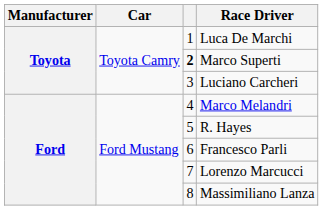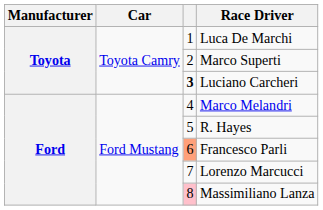(190, 60) bold -> (190, 60) normal
(190, 82) normal -> (190, 82) bold
(190, 149) no background -> (190, 149) lightsalmon background
(190, 194) no background -> (190, 194) pink background
